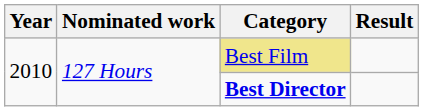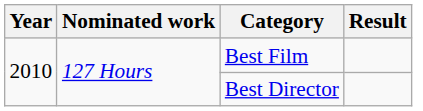(267, 55) khaki background -> (267, 55) no background
(285, 88) bold -> (282, 88) normal
